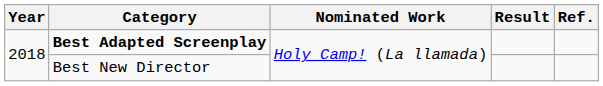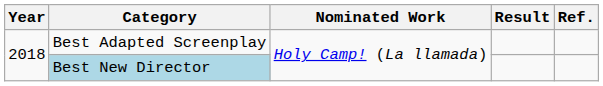(160, 42) bold -> (160, 42) normal
(132, 68) no background -> (132, 68) lightblue background
